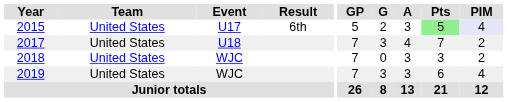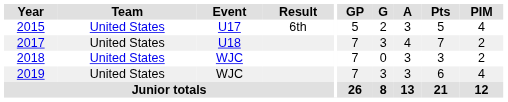(441, 27) lightgreen background -> (441, 27) no background
(482, 27) lavender background -> (482, 27) no background
